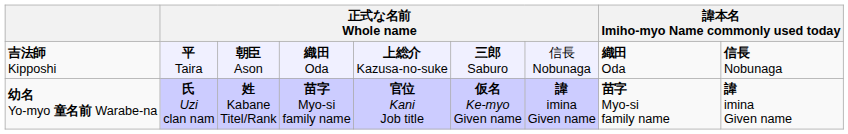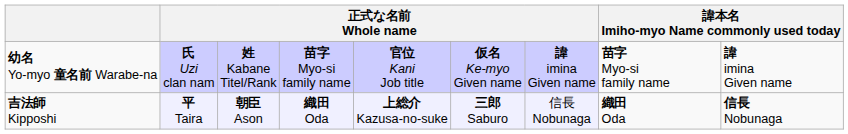rows swapped: (83, 103) <-> (32, 60)
